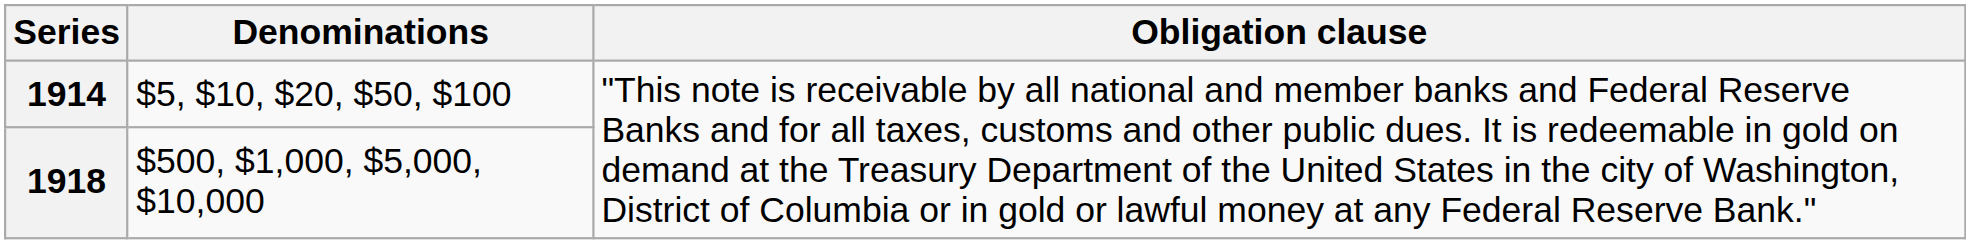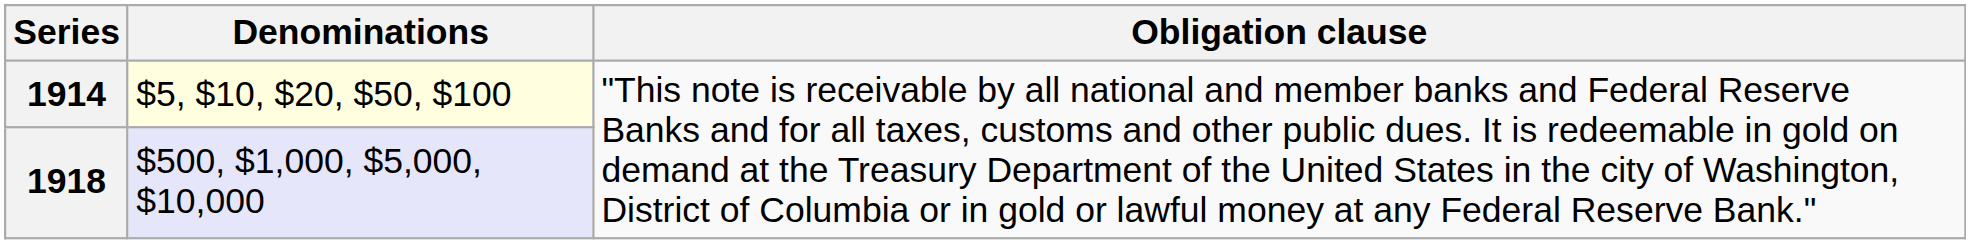(324, 93) no background -> (324, 93) lightyellow background
(309, 181) no background -> (309, 181) lavender background
